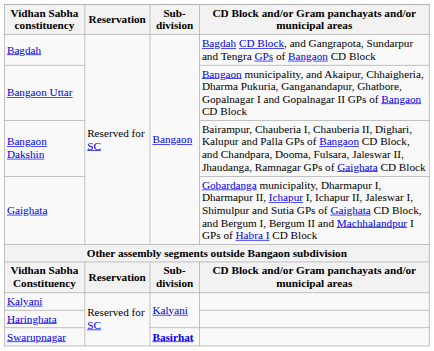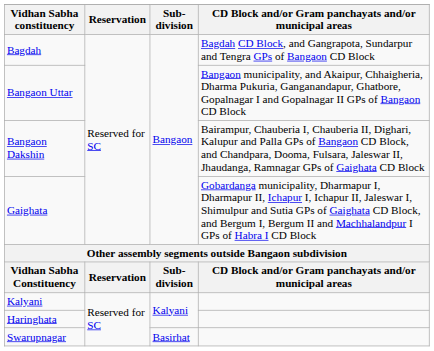(173, 337) bold -> (171, 337) normal
